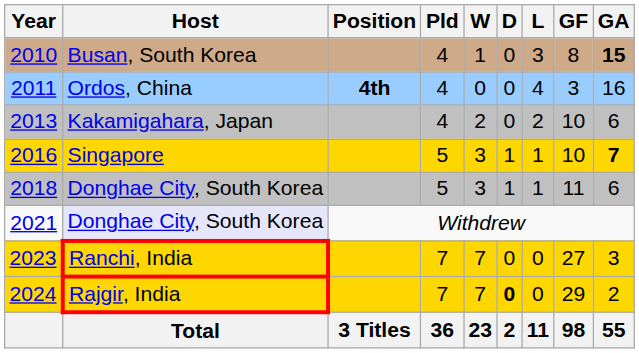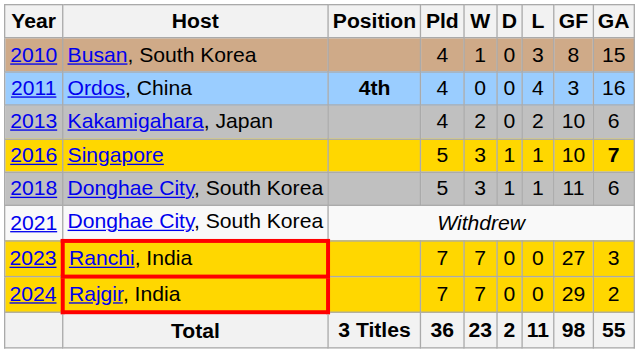(614, 54) bold -> (614, 54) normal
(195, 222) lavender background -> (195, 222) no background
(509, 294) bold -> (509, 294) normal
